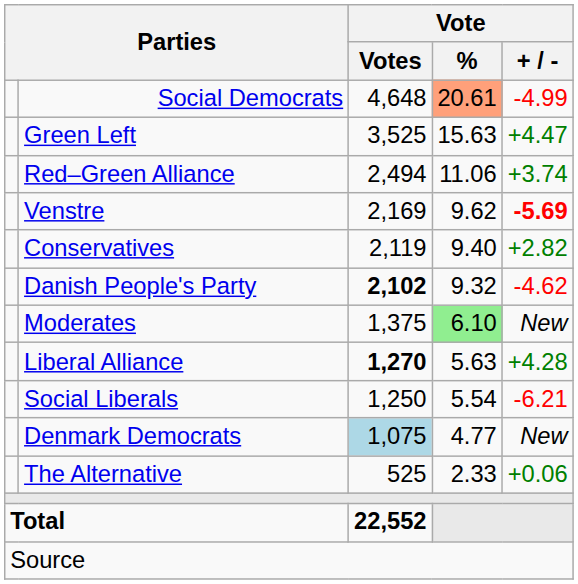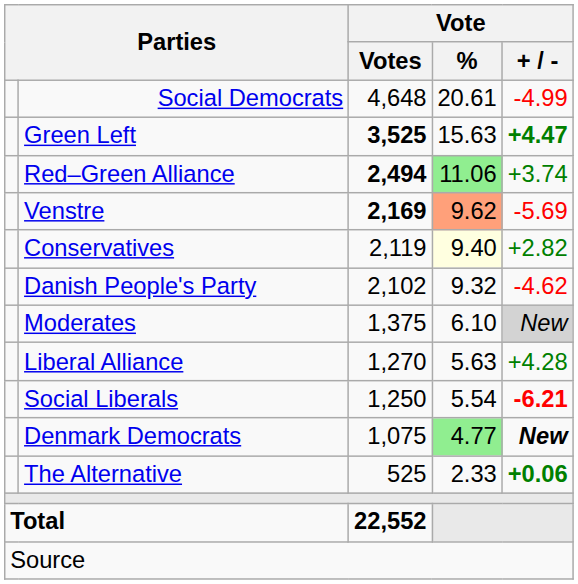(467, 98) lightsalmon background -> (467, 98) no background
(397, 135) normal -> (397, 135) bold
(538, 135) normal -> (538, 135) bold
(397, 173) normal -> (397, 173) bold
(468, 173) no background -> (468, 173) lightgreen background
(397, 211) normal -> (397, 211) bold
(474, 211) no background -> (474, 211) lightsalmon background
(541, 211) bold -> (541, 211) normal
(474, 248) no background -> (474, 248) lightyellow background
(397, 286) bold -> (397, 286) normal
(474, 323) lightgreen background -> (474, 323) no background
(544, 323) no background -> (544, 323) lightgrey background
(397, 361) bold -> (397, 361) normal
(541, 398) normal -> (541, 398) bold
(397, 436) lightblue background -> (397, 436) no background
(474, 436) no background -> (474, 436) lightgreen background
(544, 436) normal -> (543, 436) bold
(538, 473) normal -> (538, 473) bold
